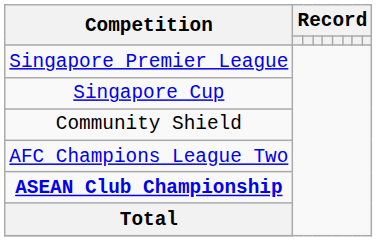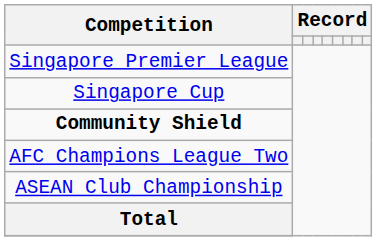(149, 124) normal -> (149, 124) bold
(149, 188) bold -> (149, 188) normal
